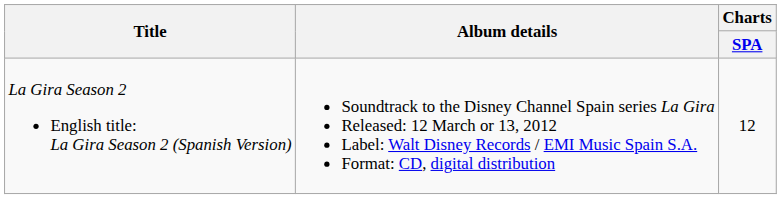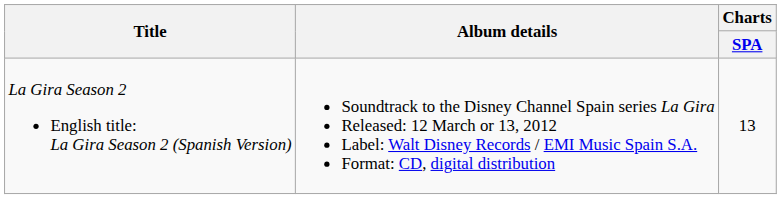(747, 125) 12 -> (747, 125) 13
